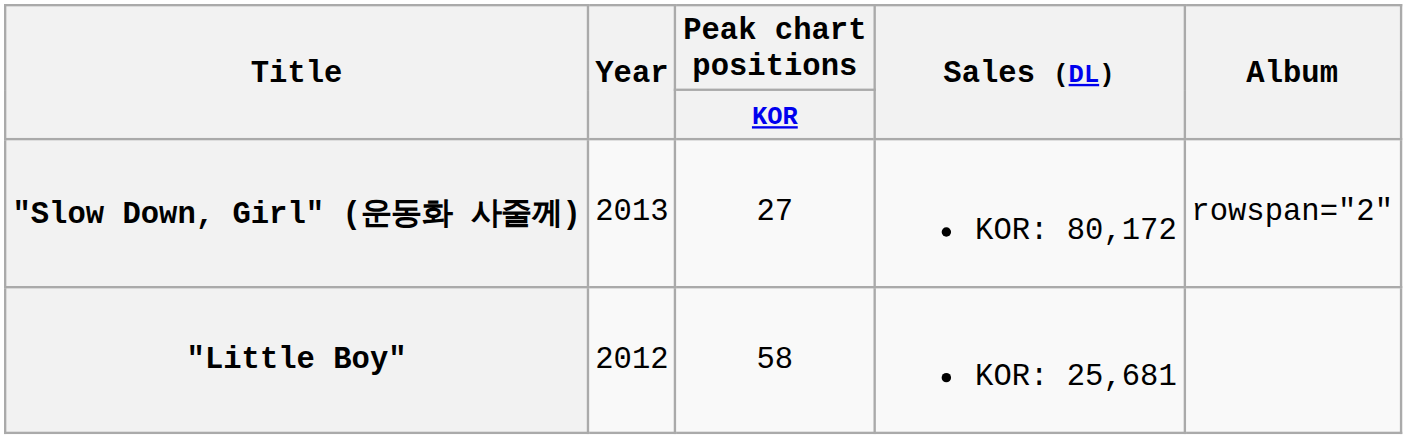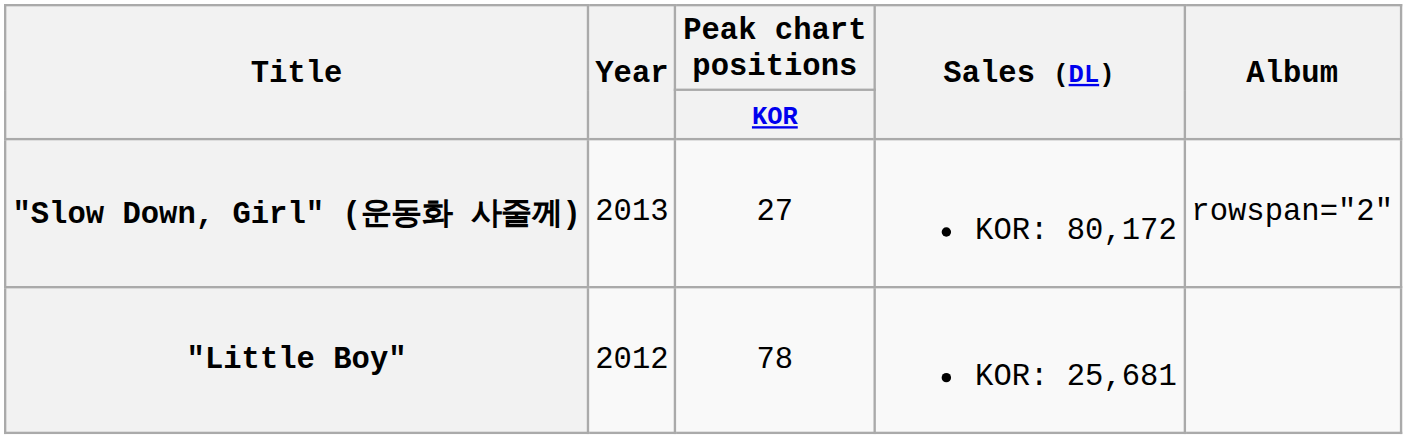(775, 359) 58 -> (775, 359) 78
